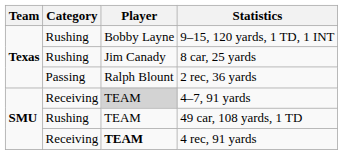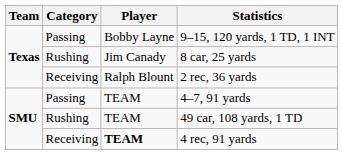(67, 36) Rushing -> (65, 36) Passing
(65, 77) Passing -> (72, 77) Receiving
(72, 97) Receiving -> (65, 97) Passing
(122, 97) lightgrey background -> (122, 97) no background
